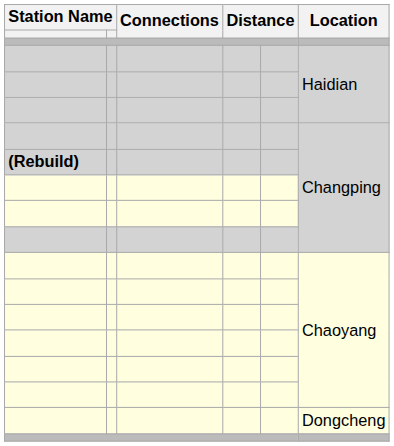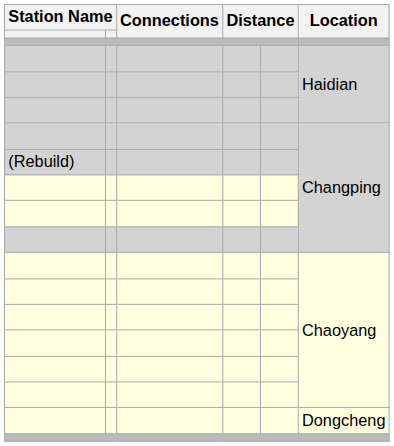(44, 161) bold -> (41, 161) normal
